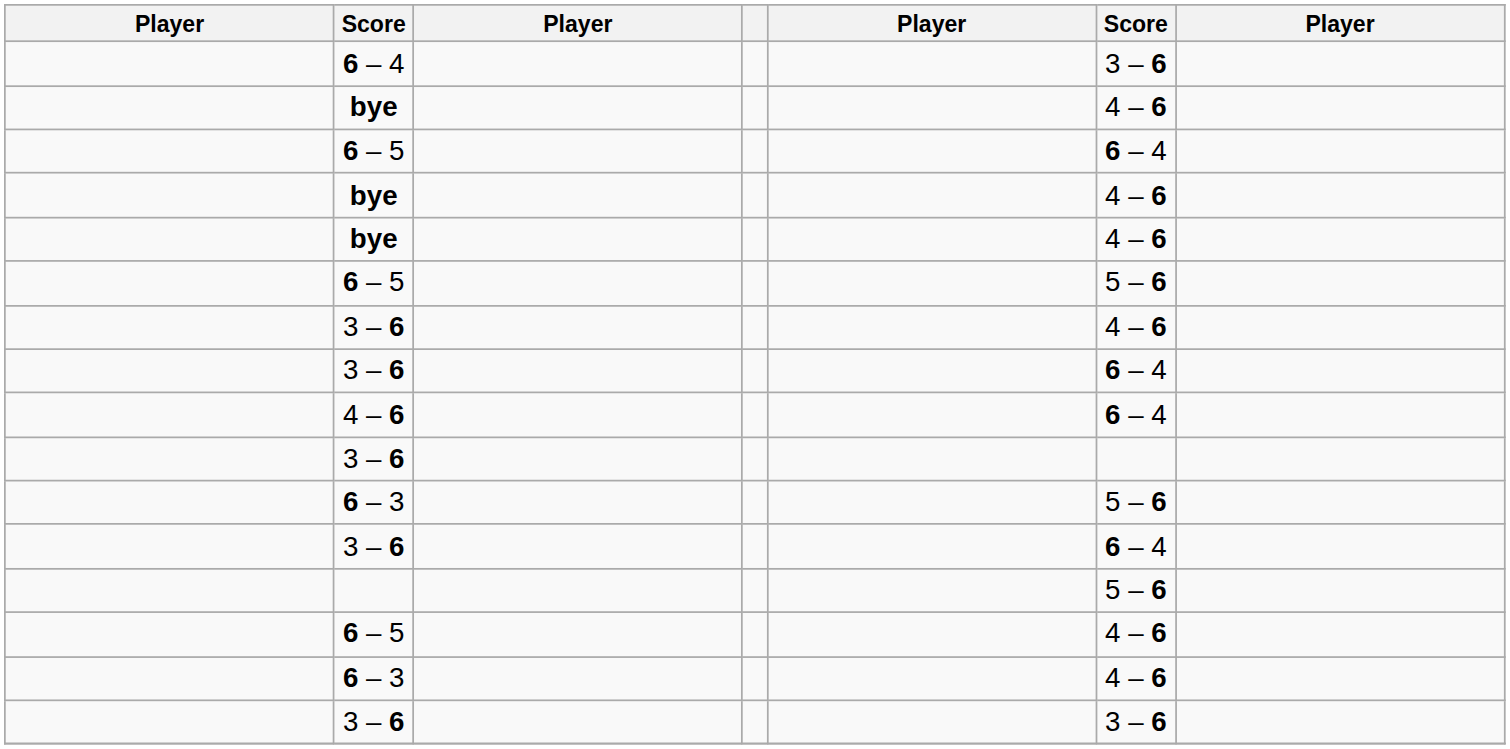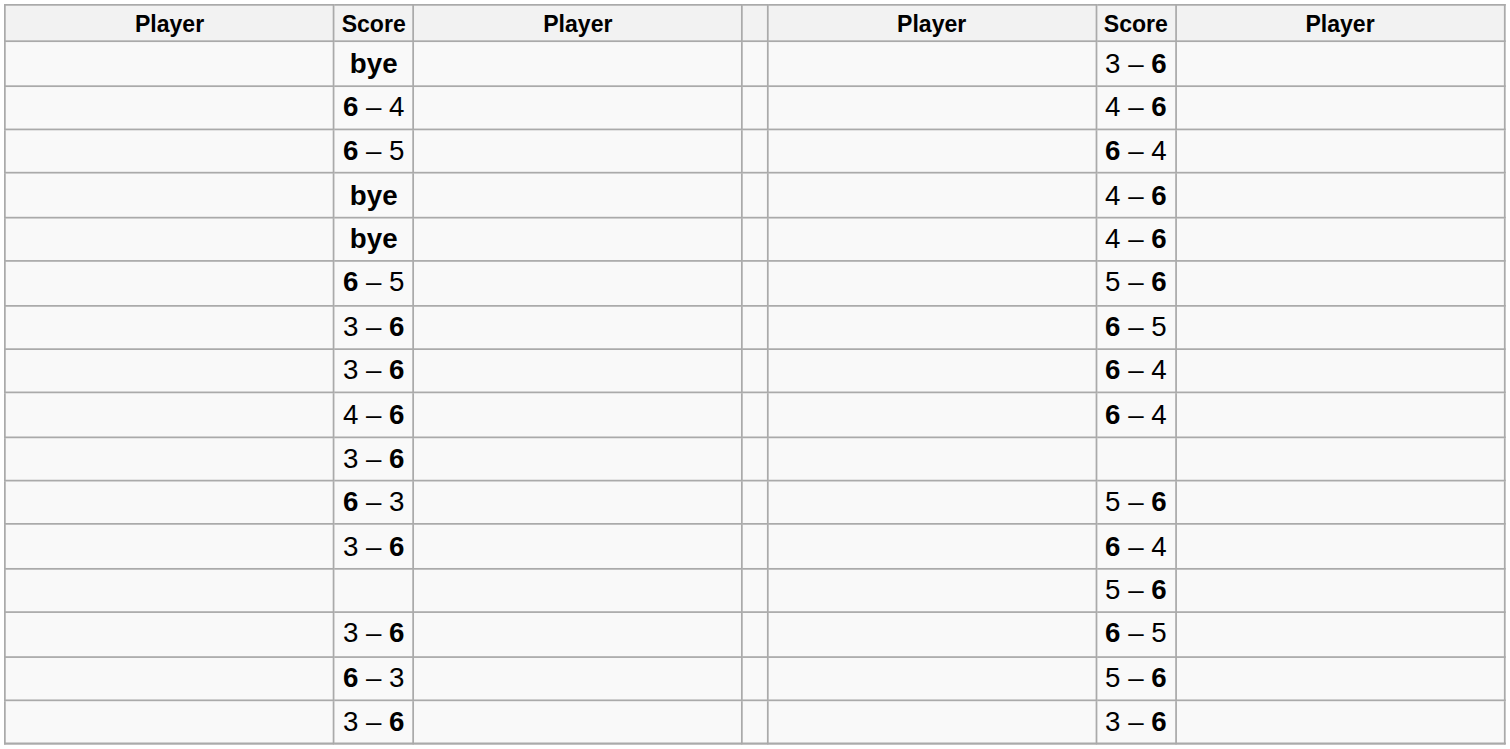(374, 63) 6 – 4 -> (374, 63) bye
(374, 107) bye -> (374, 107) 6 – 4
(1136, 326) 4 – 6 -> (1136, 326) 6 – 5
(374, 634) 6 – 5 -> (374, 634) 3 – 6
(1136, 634) 4 – 6 -> (1136, 634) 6 – 5
(1136, 677) 4 – 6 -> (1136, 677) 5 – 6
